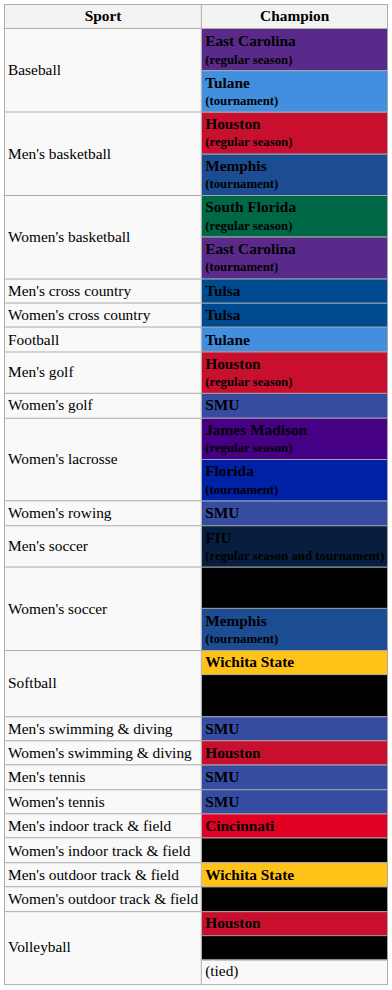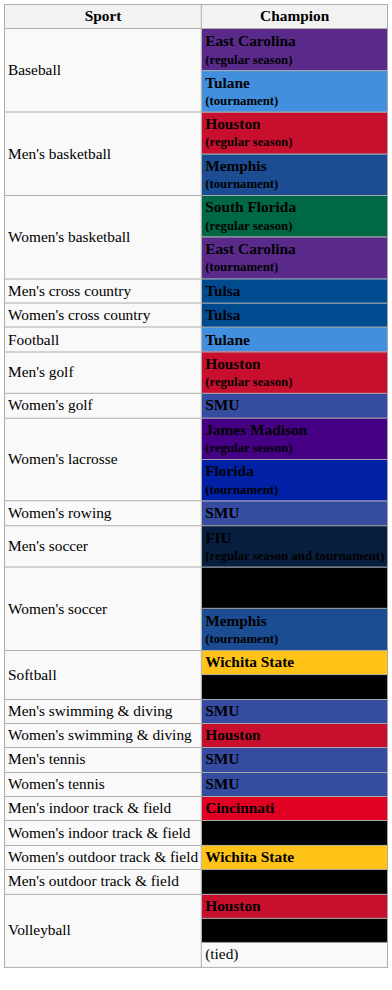(242, 695) UCF (tournament) -> (221, 686) UCF
(93, 874) Men's outdoor track & field -> (103, 857) Women's outdoor track & field
(103, 899) Women's outdoor track & field -> (93, 881) Men's outdoor track & field
